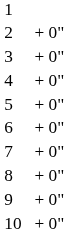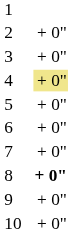(49, 80) no background -> (52, 80) khaki background
(49, 175) normal -> (51, 175) bold
